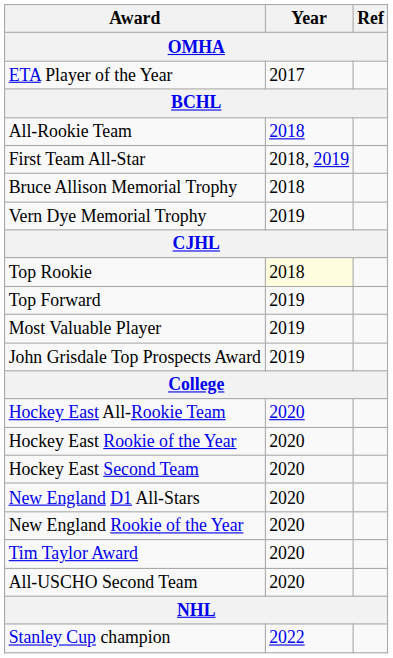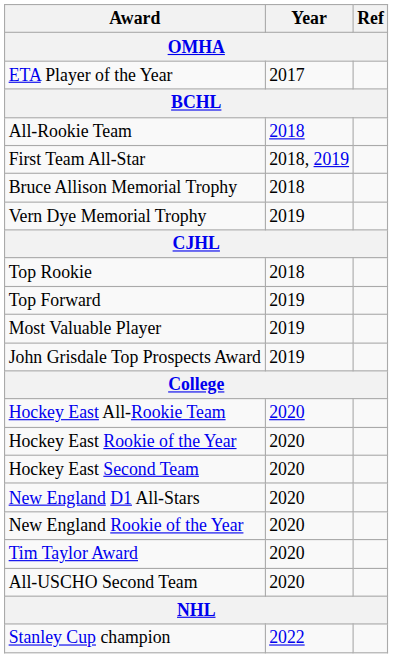(287, 272) lightyellow background -> (287, 272) no background
